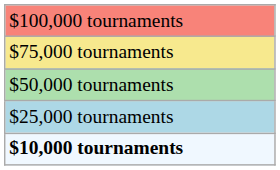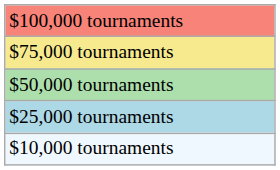(96, 148) bold -> (91, 148) normal
